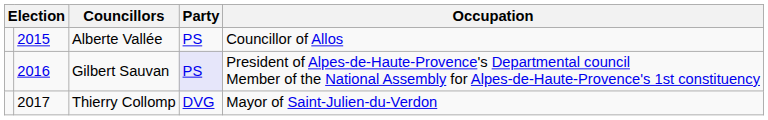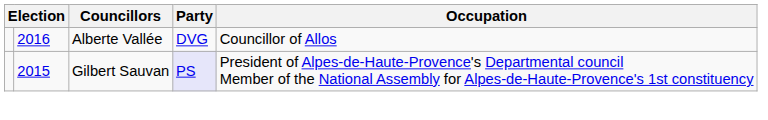(34, 39) 2015 -> (34, 39) 2016
(192, 39) PS -> (192, 39) DVG
(34, 71) 2016 -> (34, 71) 2015
- row: (124, 102)
